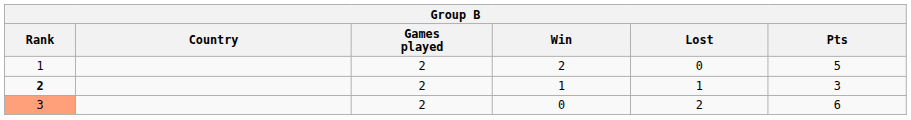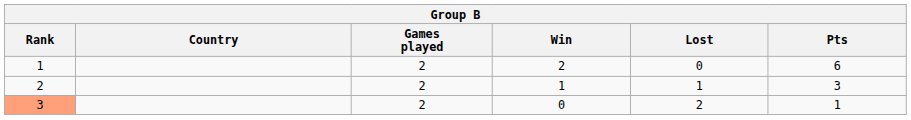(837, 66) 5 -> (837, 66) 6
(40, 86) bold -> (40, 86) normal
(837, 105) 6 -> (837, 105) 1
